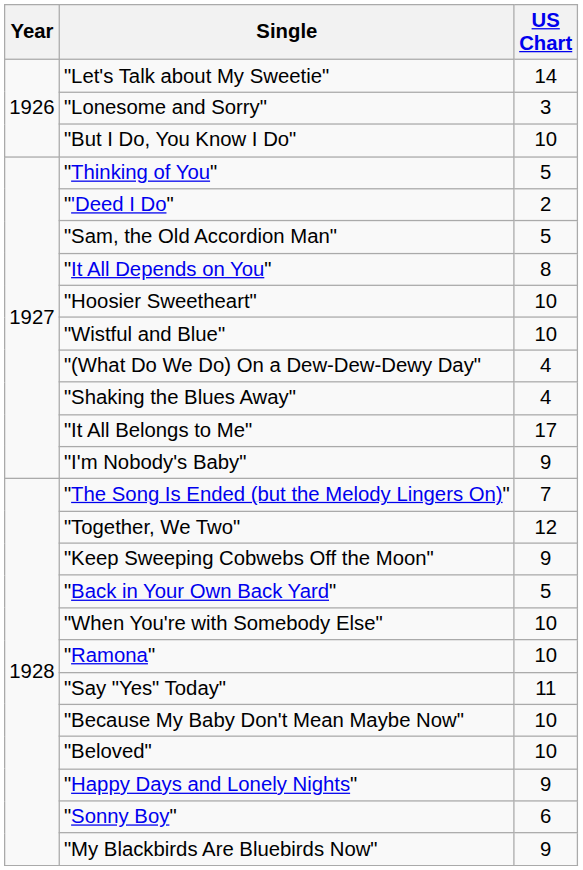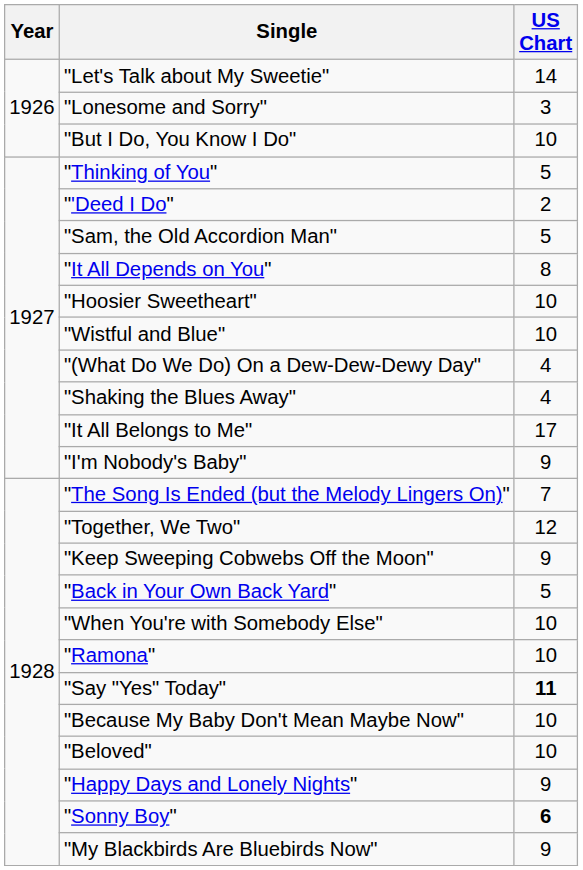(546, 687) normal -> (546, 687) bold
(546, 816) normal -> (546, 816) bold
